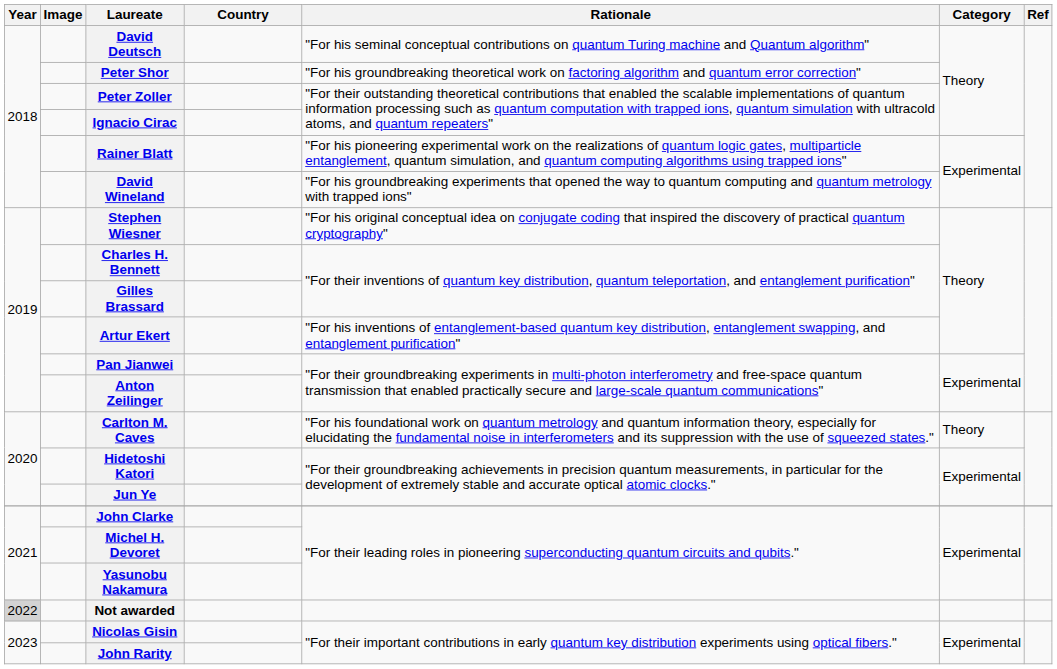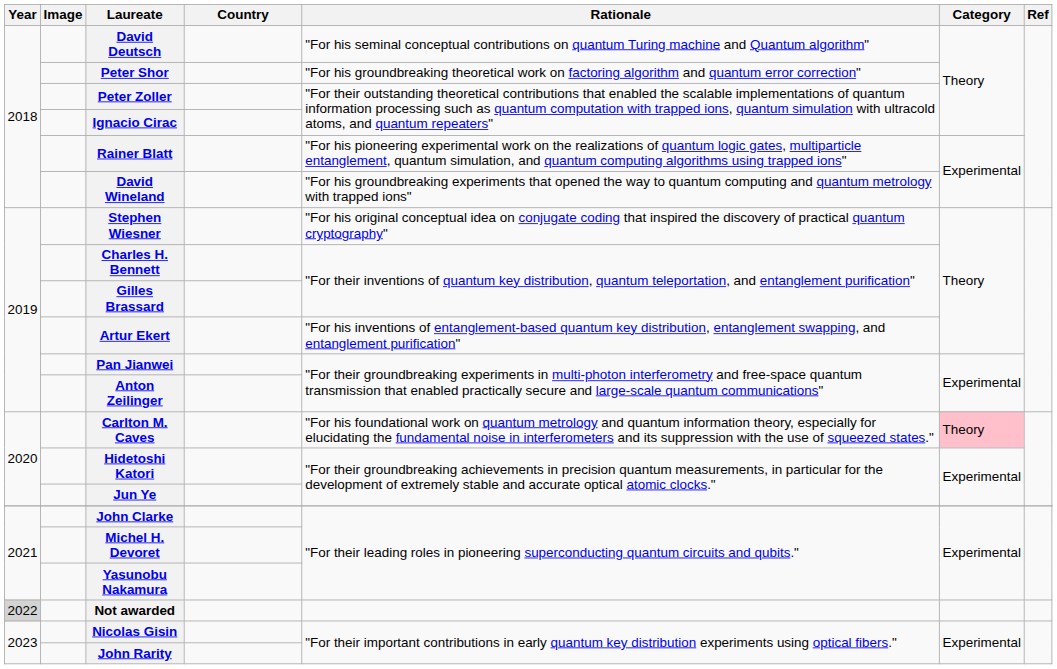(963, 429) no background -> (963, 429) pink background
